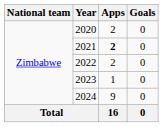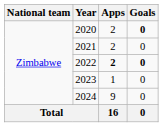(143, 29) normal -> (143, 29) bold
(113, 46) bold -> (113, 46) normal
(113, 63) normal -> (113, 63) bold
(143, 63) normal -> (143, 63) bold
